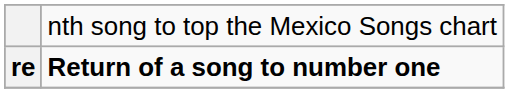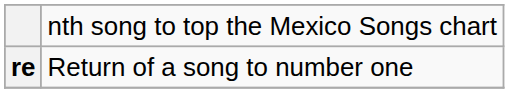(244, 67) bold -> (231, 67) normal
